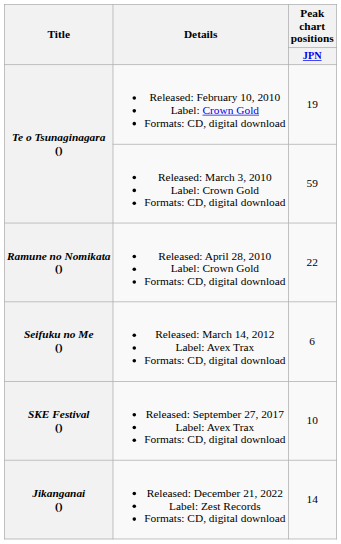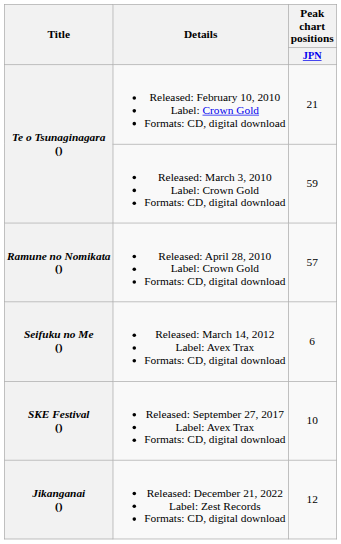(312, 104) 19 -> (312, 104) 21
(312, 262) 22 -> (312, 262) 57
(312, 499) 14 -> (312, 499) 12
